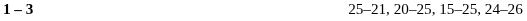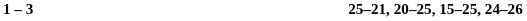(435, 8) normal -> (435, 8) bold
